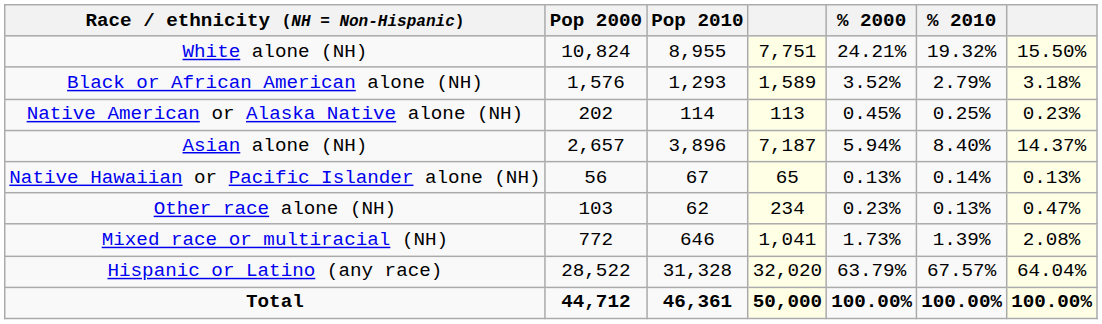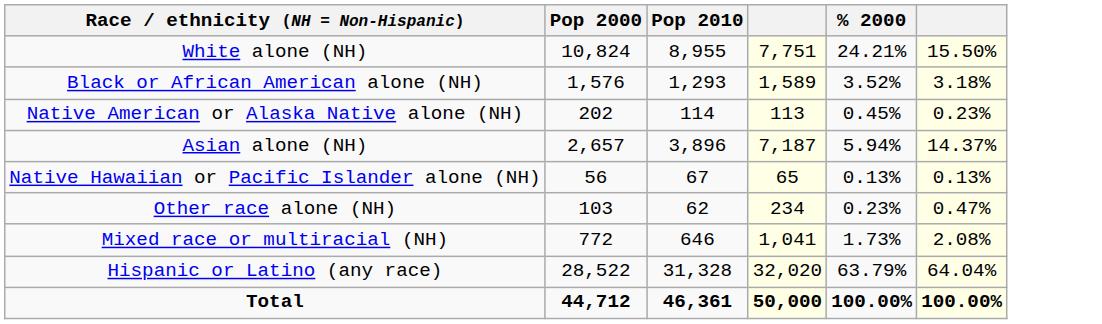- column: (962, 20)
